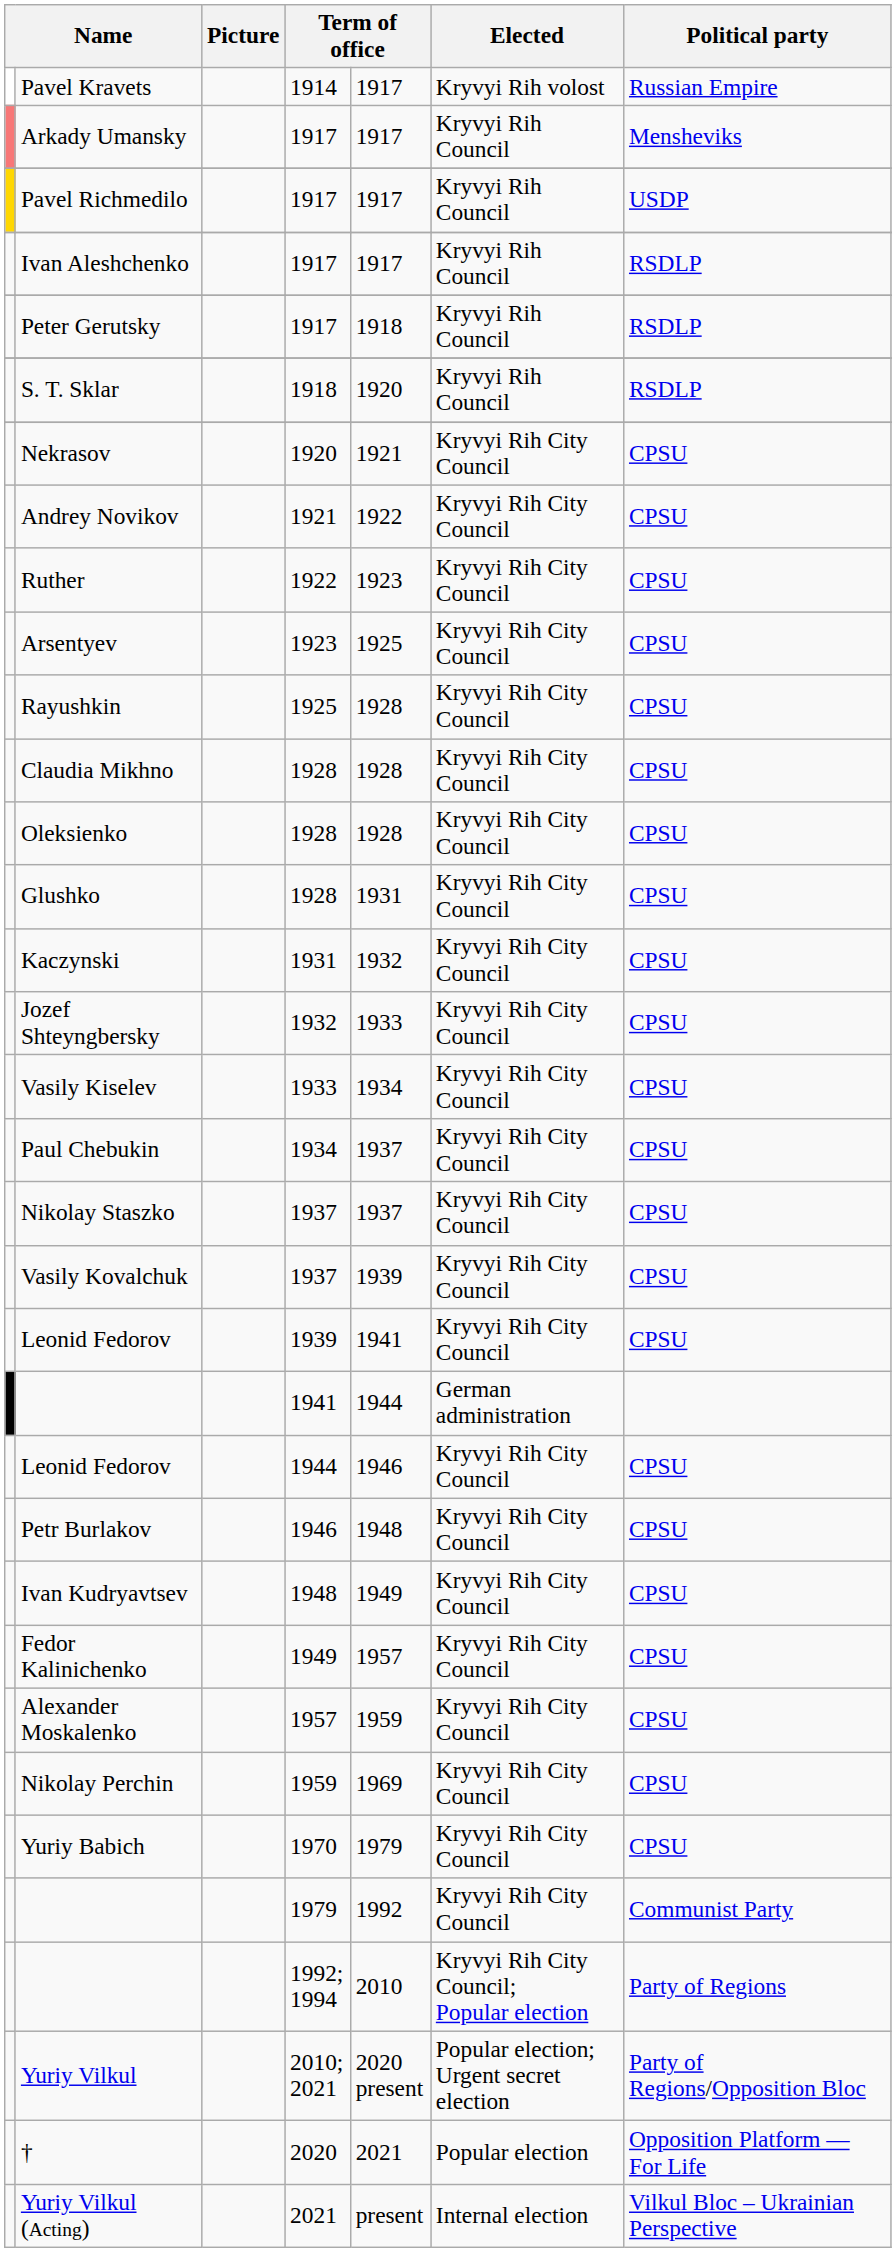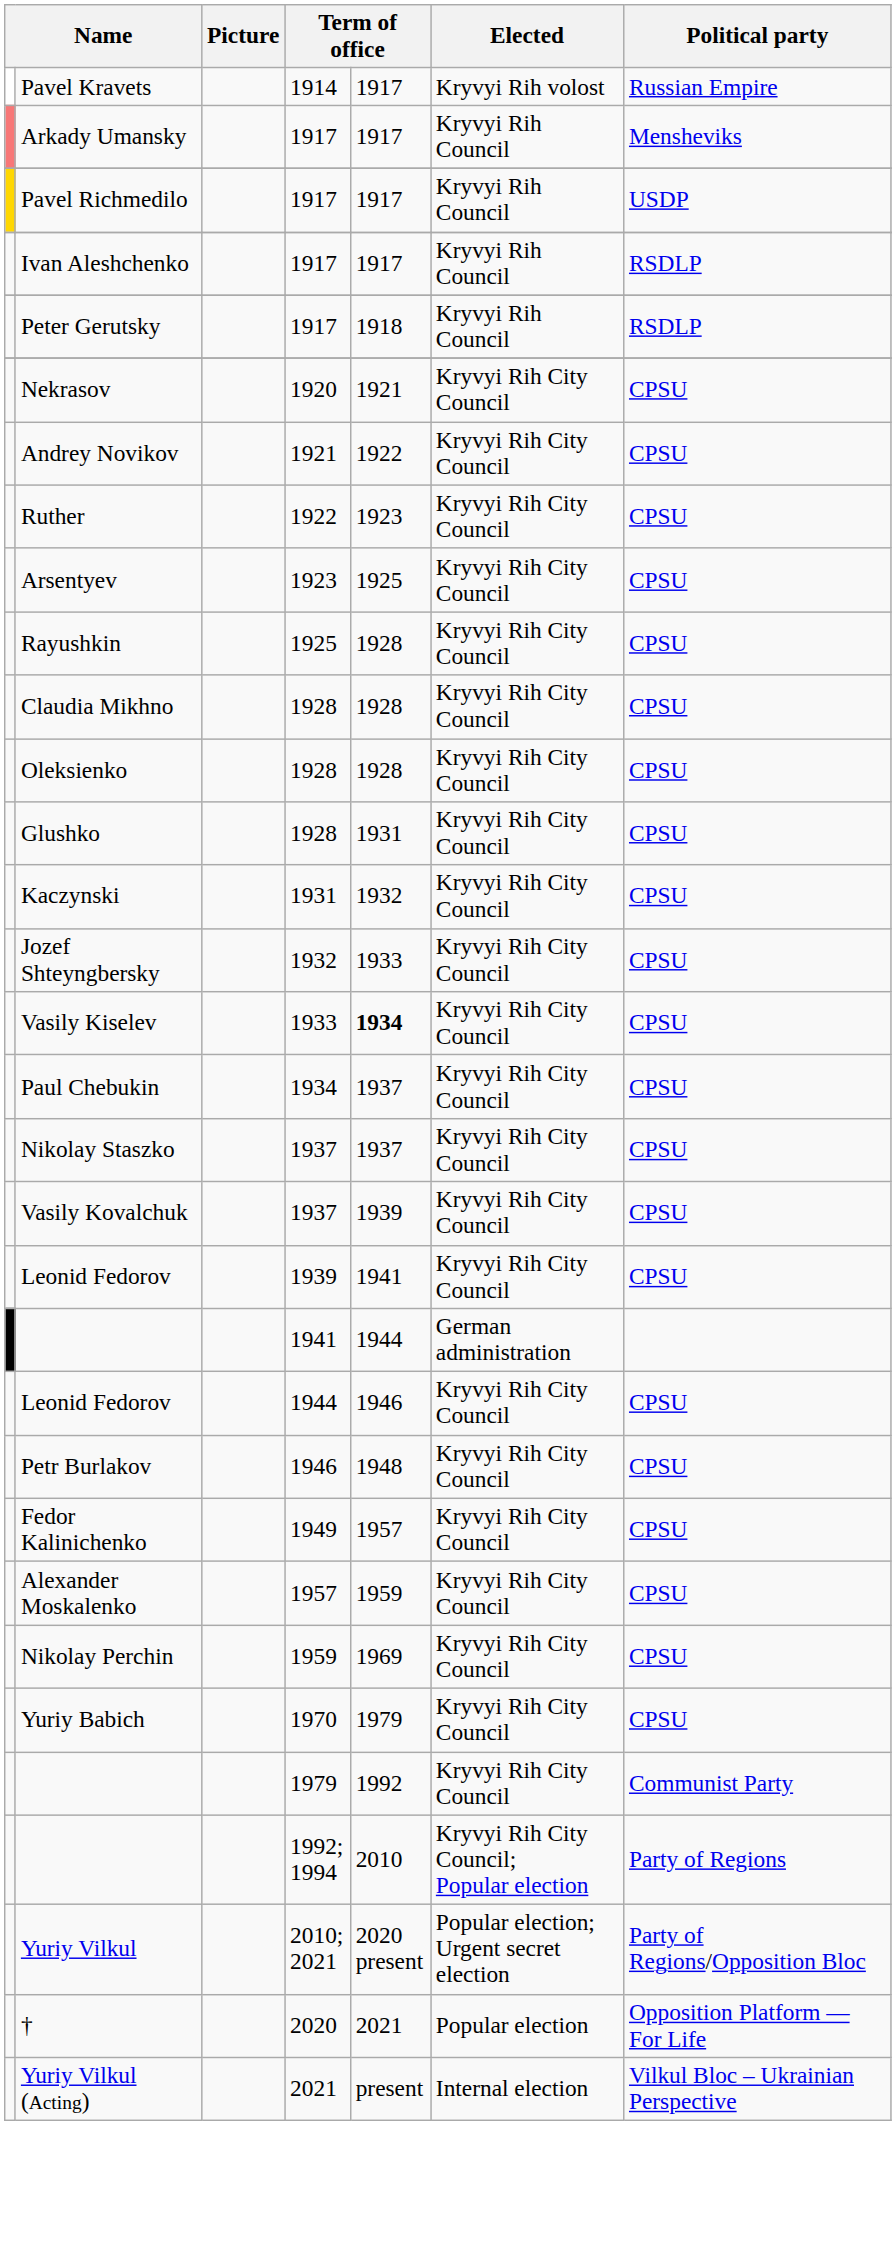- row: (70, 389)
(379, 1086) normal -> (379, 1023) bold
- row: (104, 1593)
